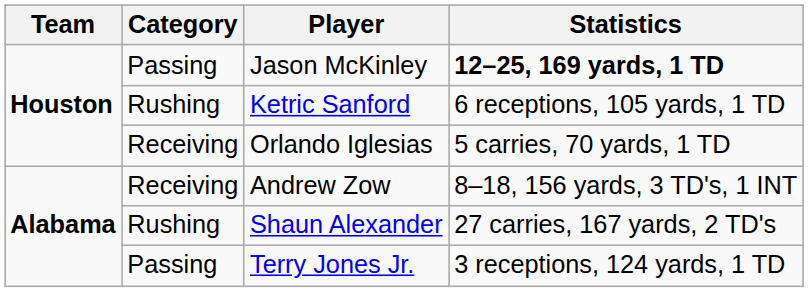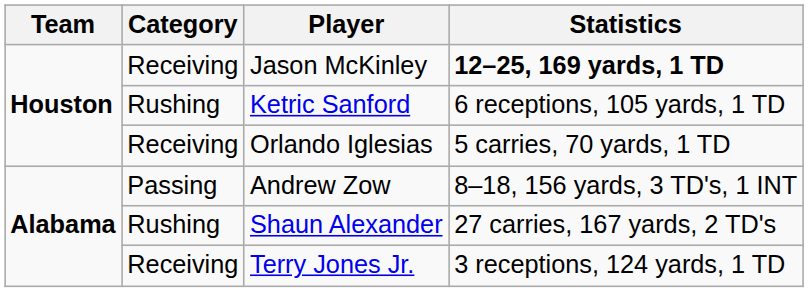(172, 64) Passing -> (183, 64) Receiving
(183, 185) Receiving -> (172, 185) Passing
(172, 265) Passing -> (183, 265) Receiving
